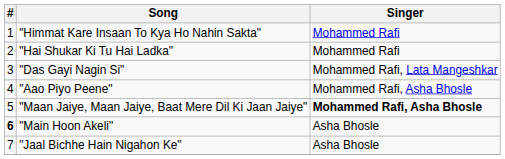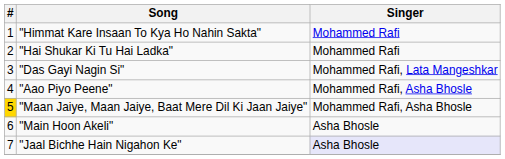(10, 107) no background -> (10, 107) gold background
(397, 107) bold -> (392, 107) normal
(10, 126) bold -> (10, 126) normal
(346, 145) no background -> (346, 145) lavender background
